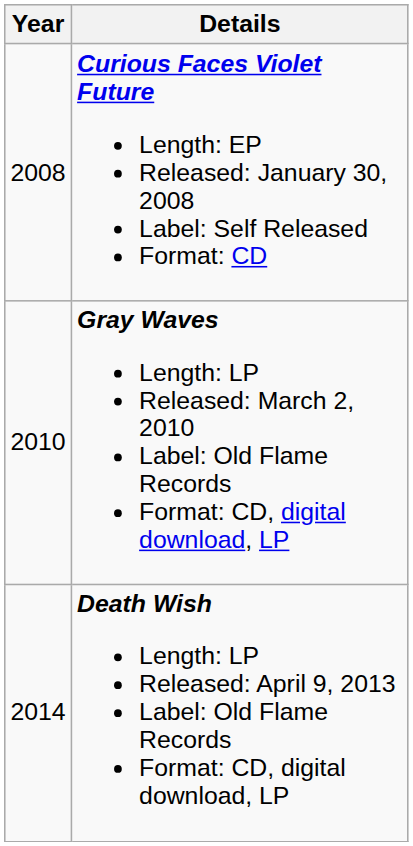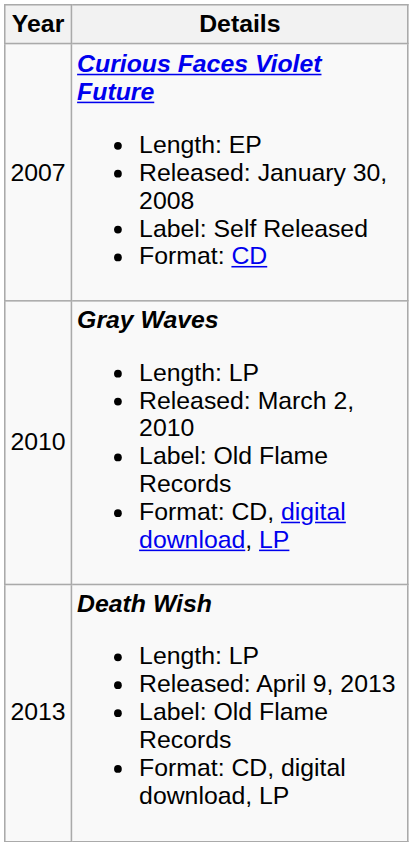(38, 171) 2008 -> (38, 171) 2007
(38, 712) 2014 -> (38, 712) 2013
